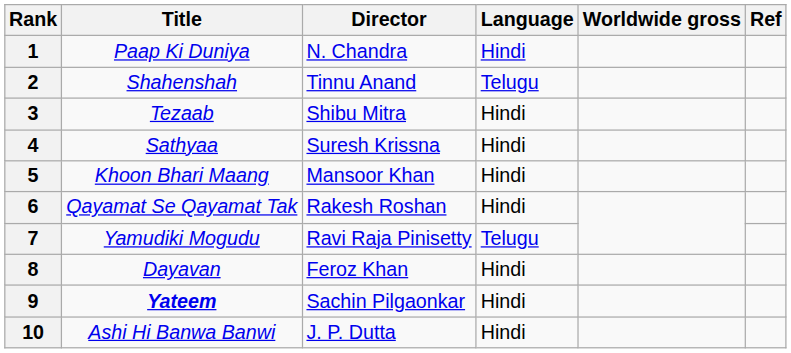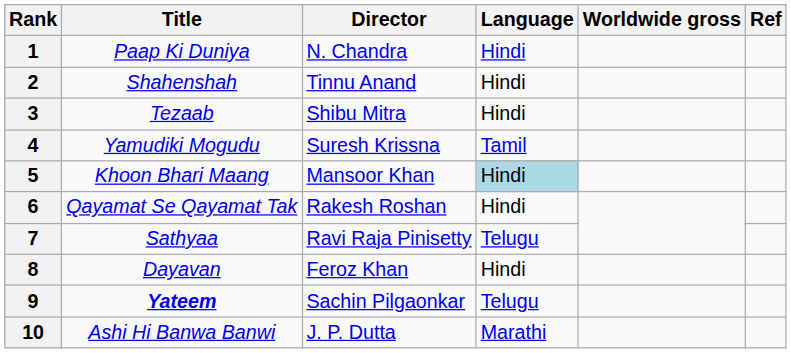(510, 82) Telugu -> (503, 82) Hindi
(182, 144) Sathyaa -> (182, 144) Yamudiki Mogudu
(503, 144) Hindi -> (504, 144) Tamil
(503, 176) no background -> (503, 176) lightblue background
(182, 238) Yamudiki Mogudu -> (182, 238) Sathyaa
(503, 301) Hindi -> (510, 301) Telugu
(503, 332) Hindi -> (514, 332) Marathi
